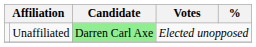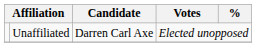(114, 32) lightgreen background -> (114, 32) no background
